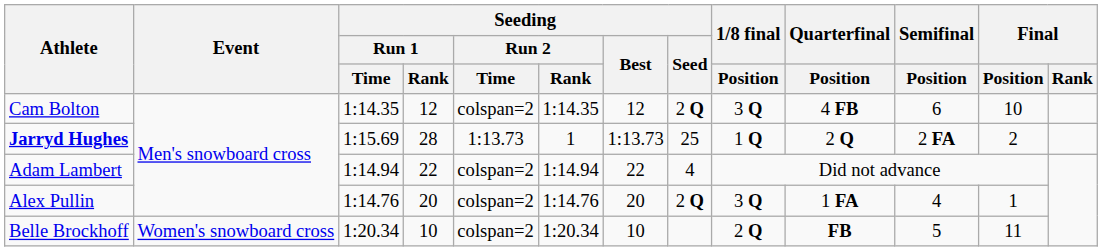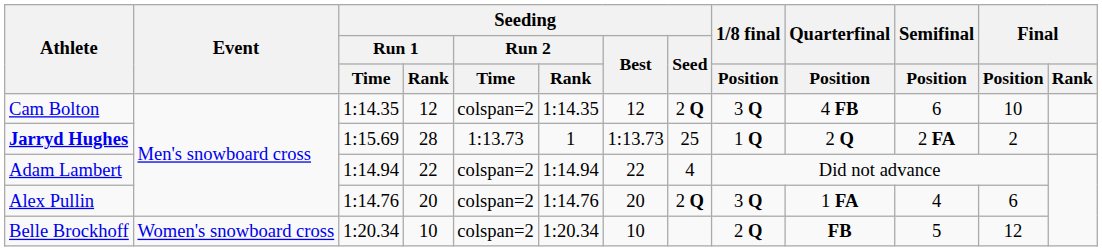(1013, 200) 1 -> (1013, 200) 6
(1013, 231) 11 -> (1013, 231) 12
